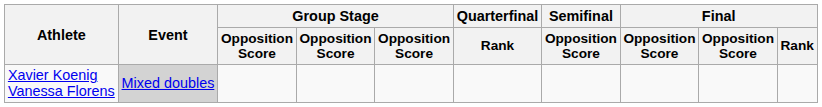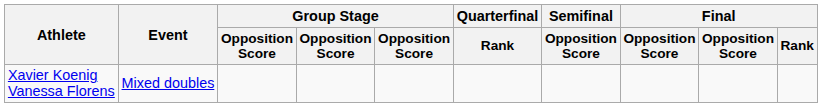(168, 83) lightgrey background -> (168, 83) no background
